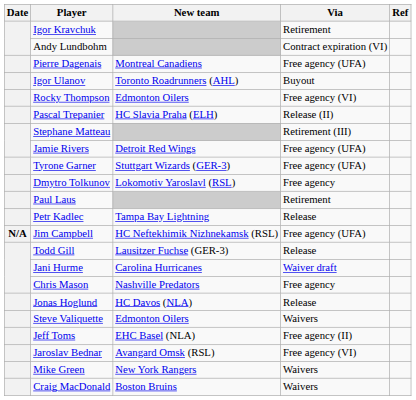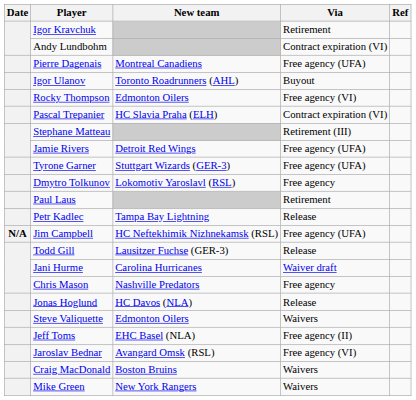(308, 115) Release (II) -> (335, 115) Contract expiration (VI)
rows swapped: (72, 387) <-> (59, 370)
